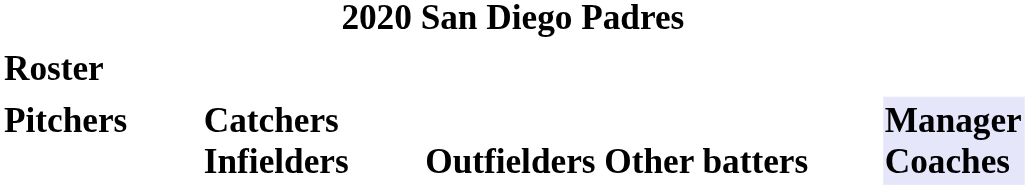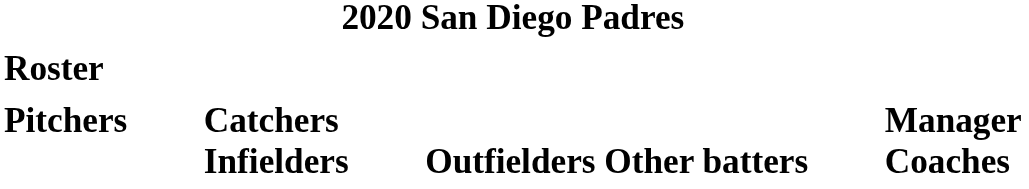(953, 140) lavender background -> (953, 140) no background
